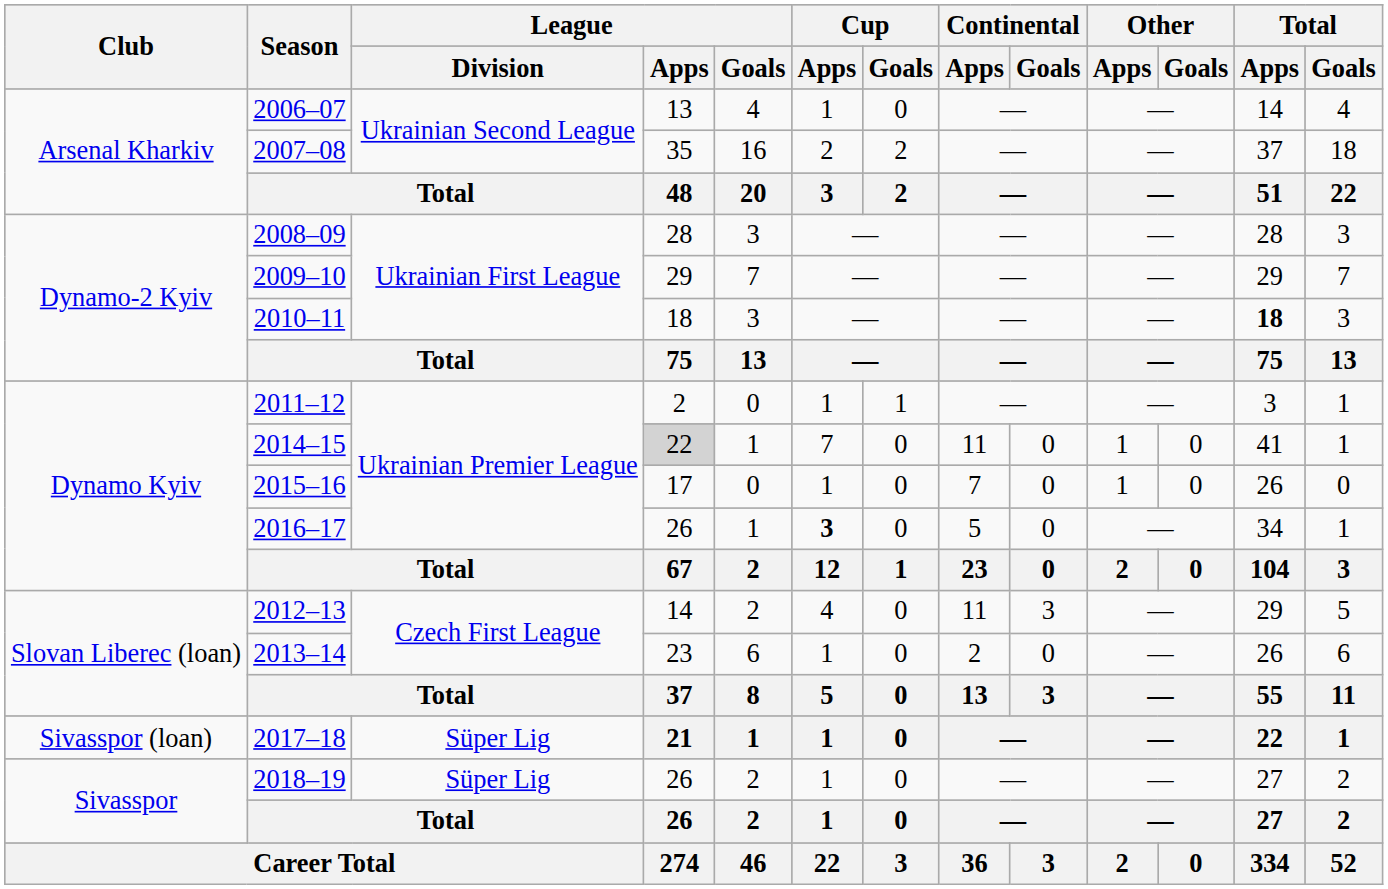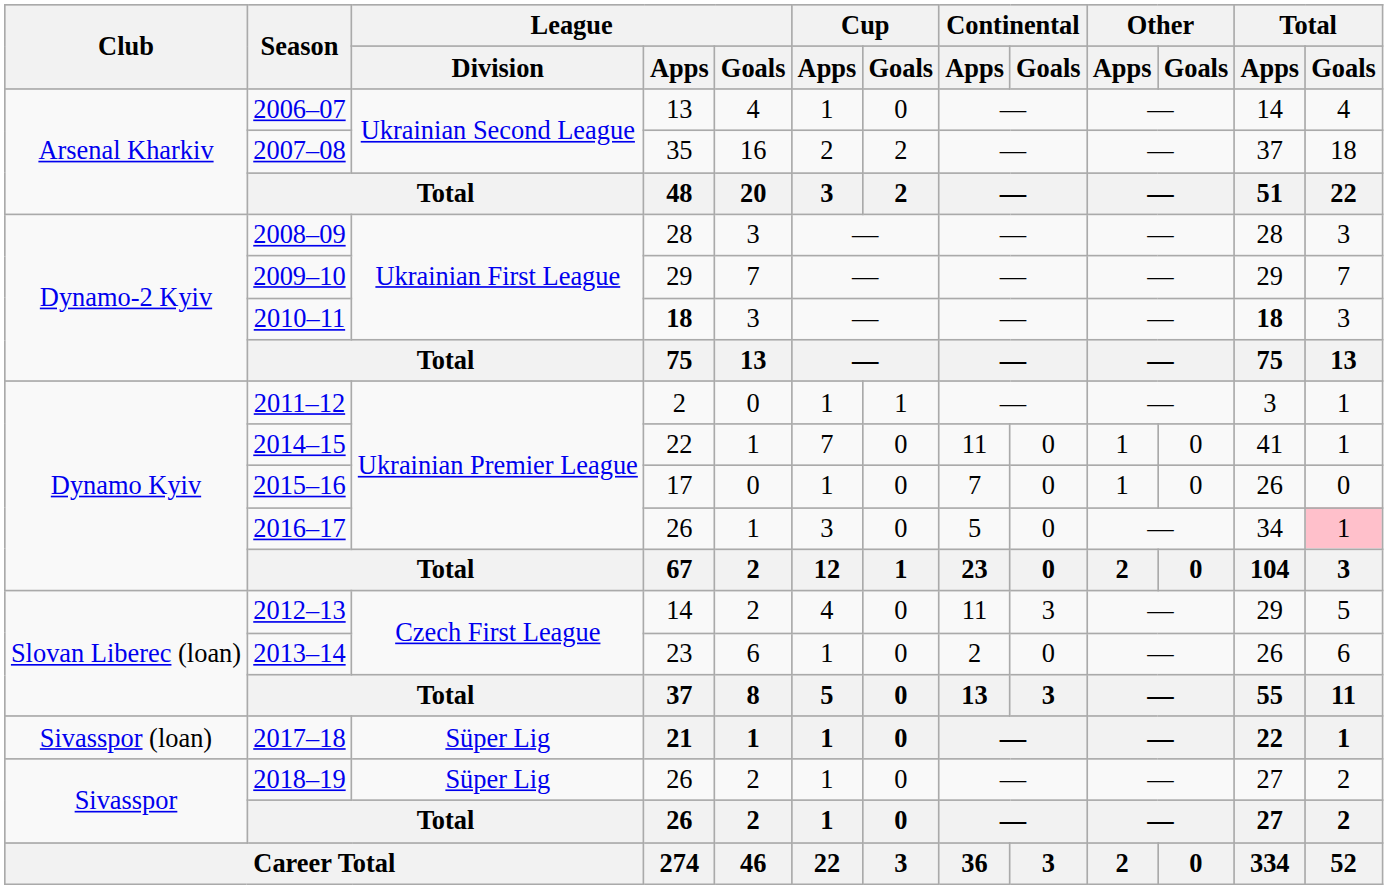(679, 318) normal -> (679, 318) bold
(679, 444) lightgrey background -> (679, 444) no background
(827, 527) bold -> (827, 527) normal
(1344, 527) no background -> (1344, 527) pink background
